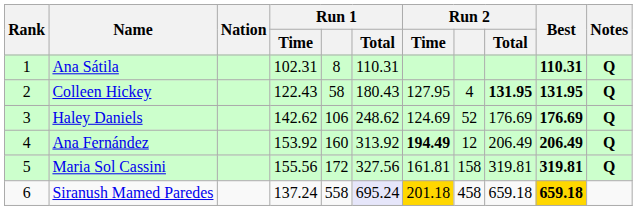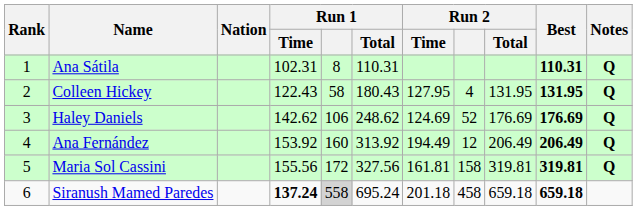(510, 92) bold -> (510, 92) normal
(428, 142) bold -> (428, 142) normal
(296, 192) normal -> (296, 192) bold
(337, 192) no background -> (337, 192) lightgrey background
(378, 192) lavender background -> (378, 192) no background
(428, 192) gold background -> (428, 192) no background
(561, 192) gold background -> (561, 192) no background
